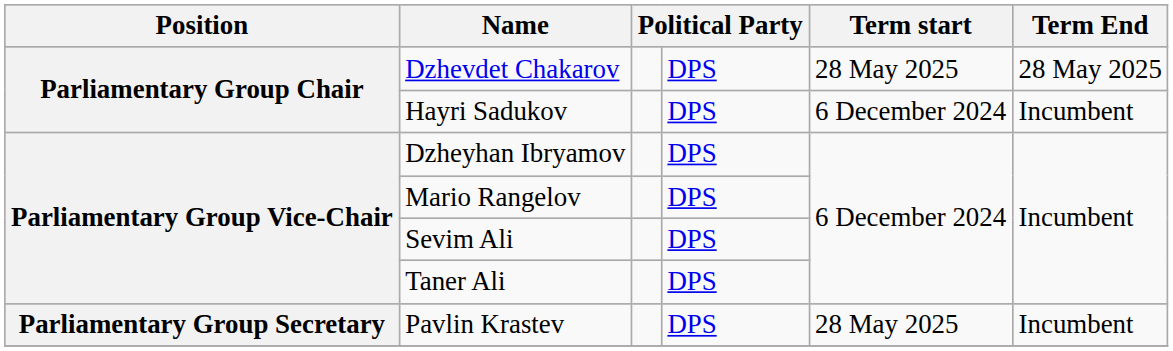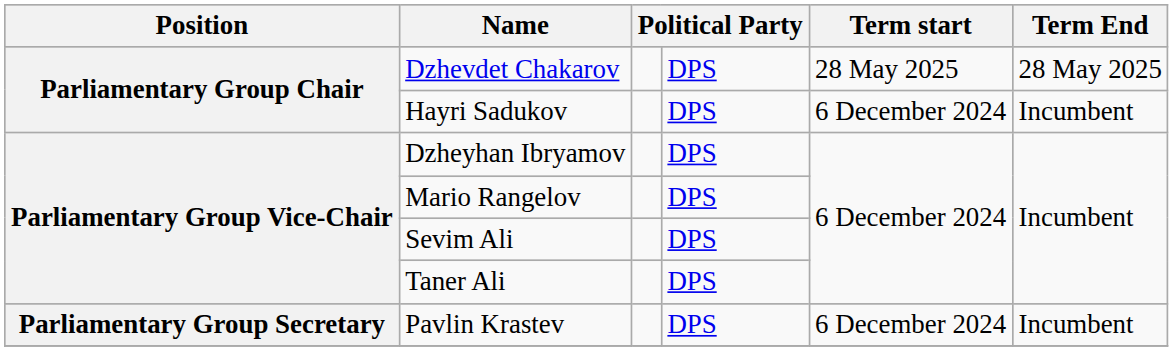(887, 324) 28 May 2025 -> (911, 324) 6 December 2024
